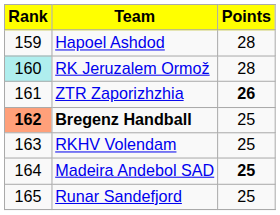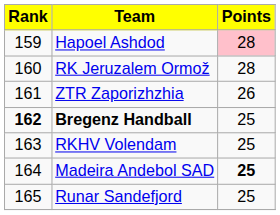(246, 42) no background -> (246, 42) pink background
(28, 68) paleturquoise background -> (28, 68) no background
(246, 94) bold -> (246, 94) normal
(28, 119) lightsalmon background -> (28, 119) no background
